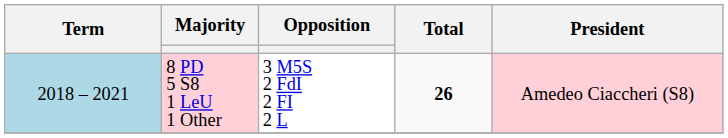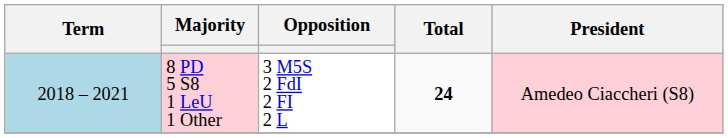(443, 93) 26 -> (443, 93) 24
